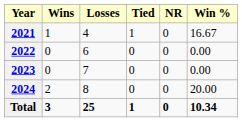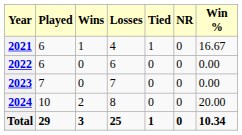+ column: (56, 20)
